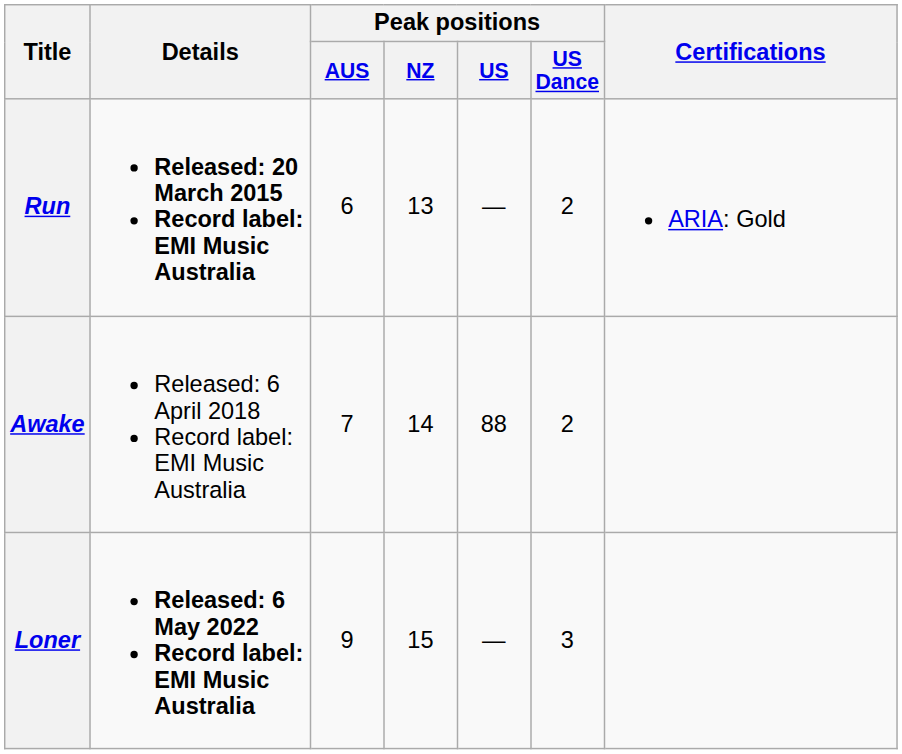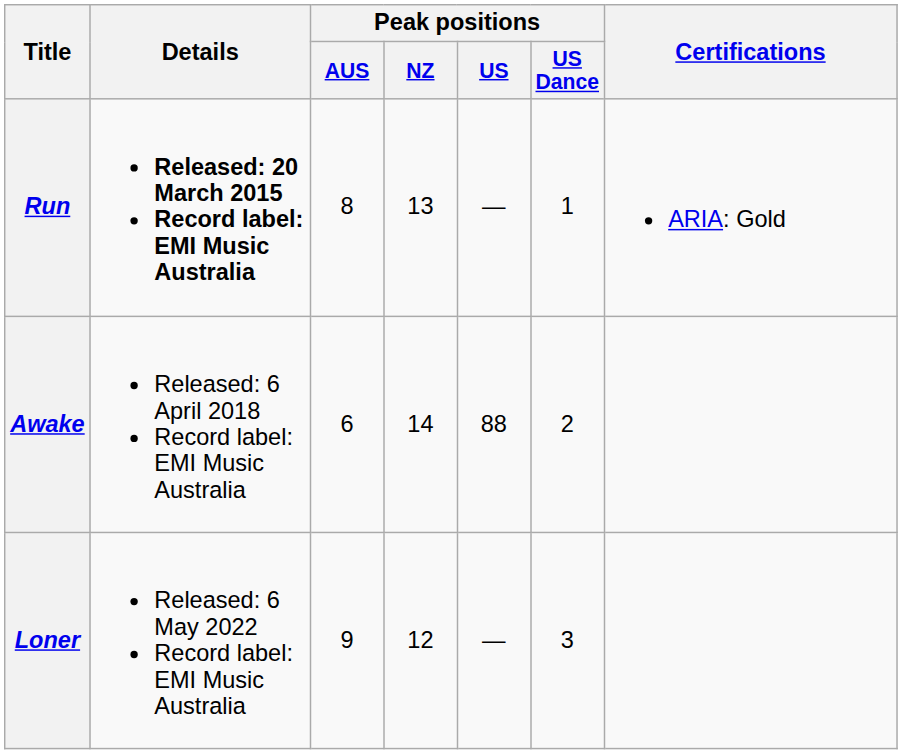(347, 207) 6 -> (347, 207) 8
(567, 207) 2 -> (567, 207) 1
(347, 423) 7 -> (347, 423) 6
(200, 654) bold -> (200, 654) normal
(420, 640) 15 -> (420, 640) 12
